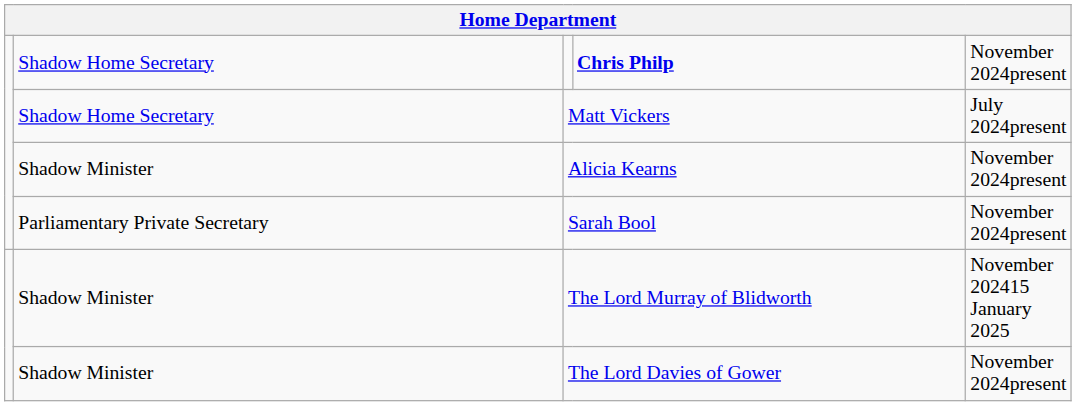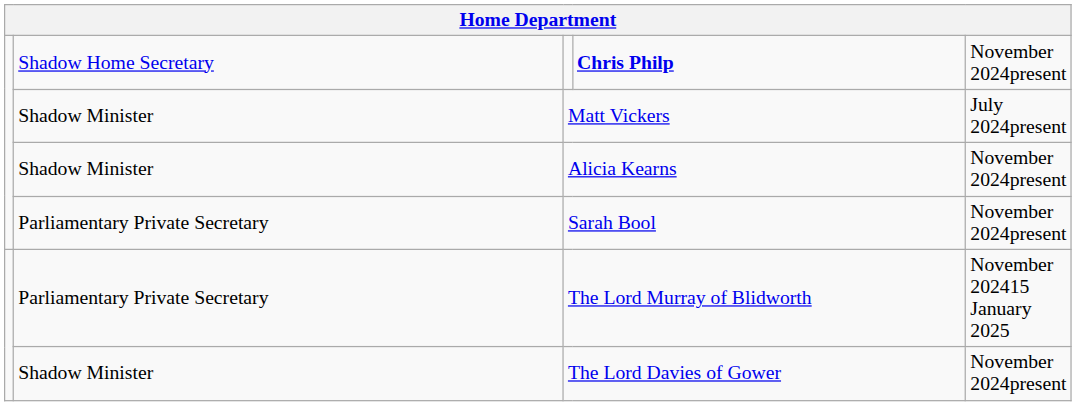(116, 115) Shadow Home Secretary -> (86, 115) Shadow Minister
(86, 297) Shadow Minister -> (143, 297) Parliamentary Private Secretary
